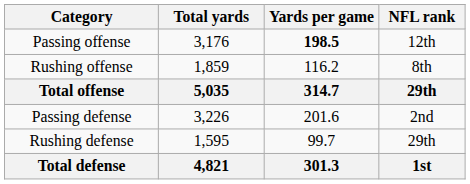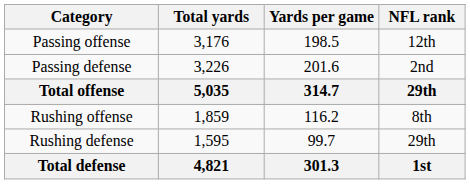(321, 41) bold -> (321, 41) normal
rows swapped: (82, 66) <-> (82, 116)
